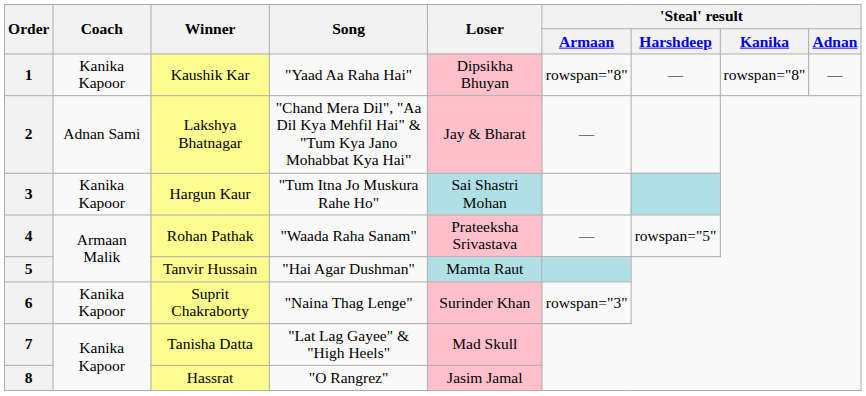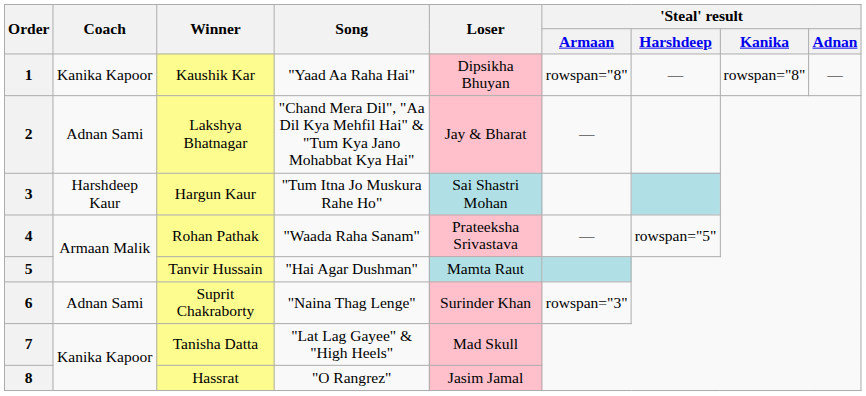(102, 193) Kanika Kapoor -> (105, 193) Harshdeep Kaur
(102, 302) Kanika Kapoor -> (105, 302) Adnan Sami
